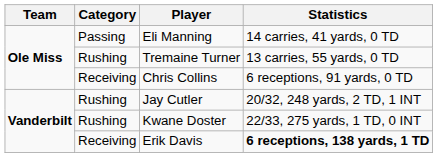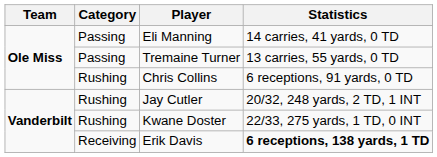(102, 57) Rushing -> (102, 57) Passing
(107, 78) Receiving -> (102, 78) Rushing
